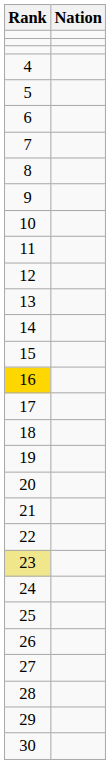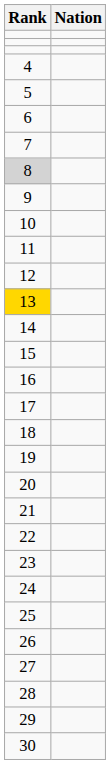(28, 171) no background -> (28, 171) lightgrey background
(28, 301) no background -> (28, 301) gold background
(28, 380) gold background -> (28, 380) no background
(28, 563) khaki background -> (28, 563) no background
